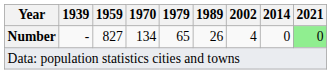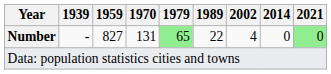(146, 36) 134 -> (146, 36) 131
(183, 36) no background -> (183, 36) lightgreen background
(216, 36) 26 -> (216, 36) 22
